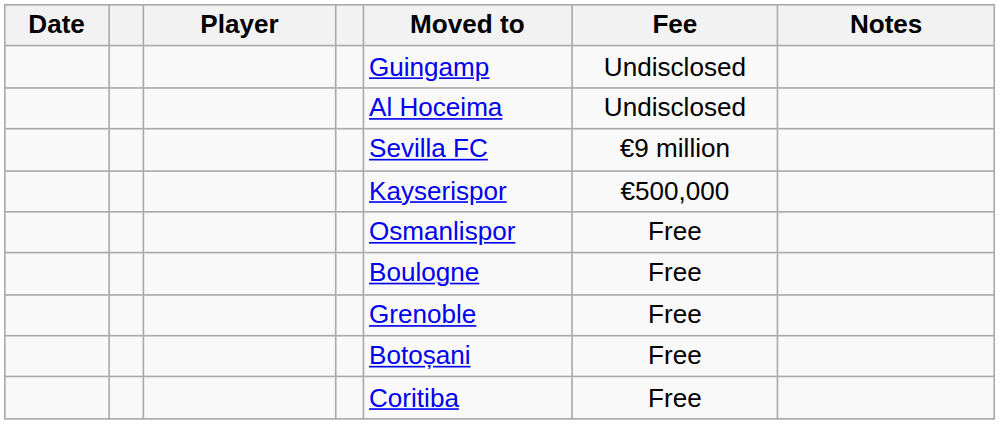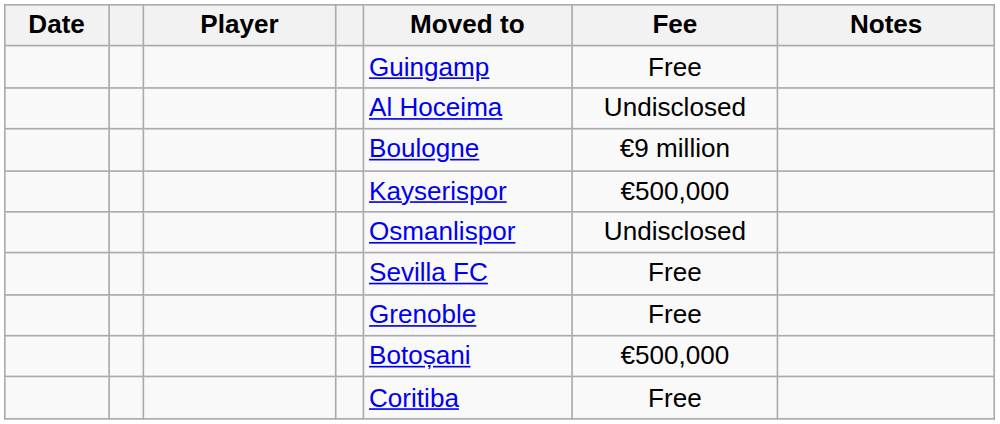(675, 66) Undisclosed -> (675, 66) Free
(428, 149) Sevilla FC -> (424, 149) Boulogne
(675, 231) Free -> (675, 231) Undisclosed
(424, 273) Boulogne -> (428, 273) Sevilla FC
(675, 356) Free -> (675, 356) €500,000
